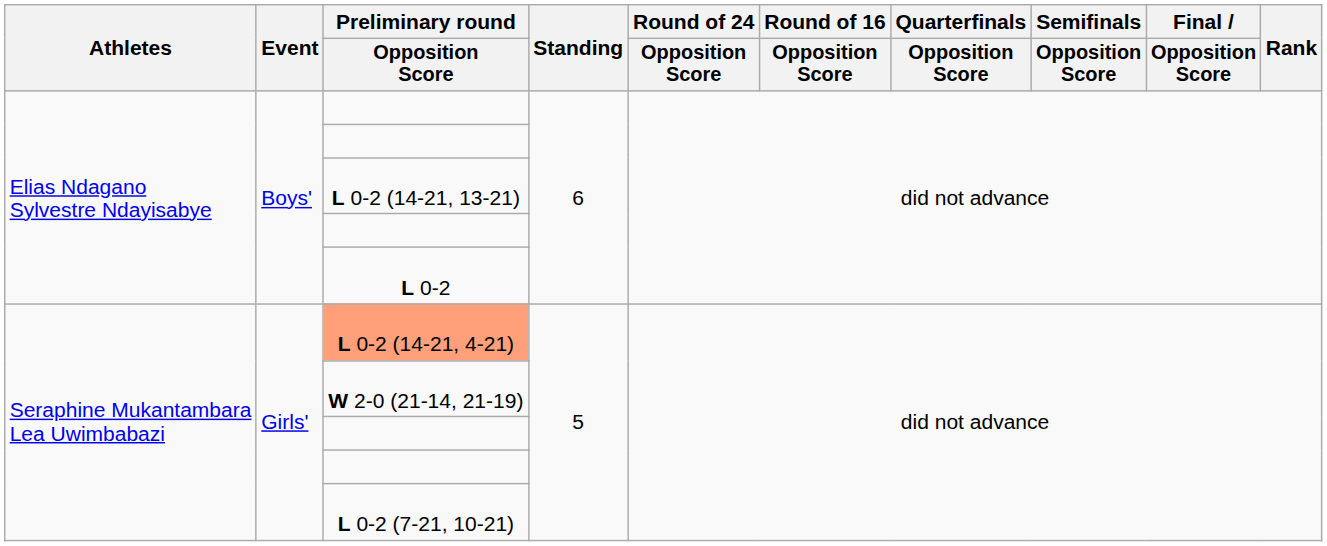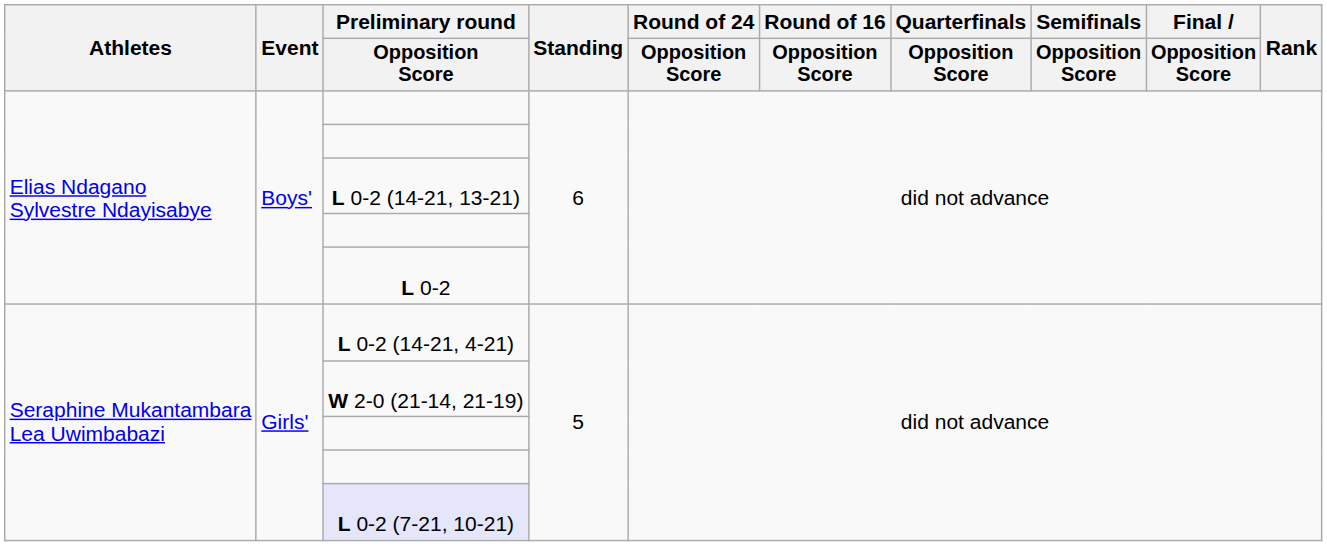(426, 344) lightsalmon background -> (426, 344) no background
(426, 524) no background -> (426, 524) lavender background
